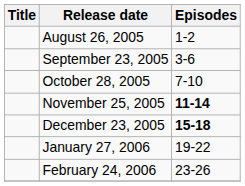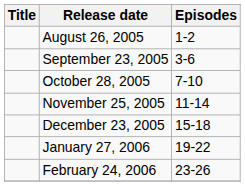(192, 103) bold -> (192, 103) normal
(193, 125) bold -> (193, 125) normal
